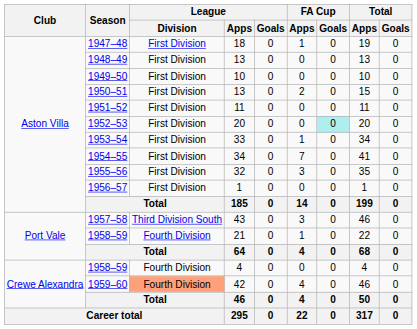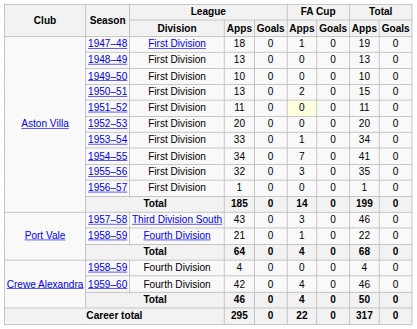(302, 108) no background -> (302, 108) lightyellow background
(333, 124) paleturquoise background -> (333, 124) no background
(177, 284) lightsalmon background -> (177, 284) no background
